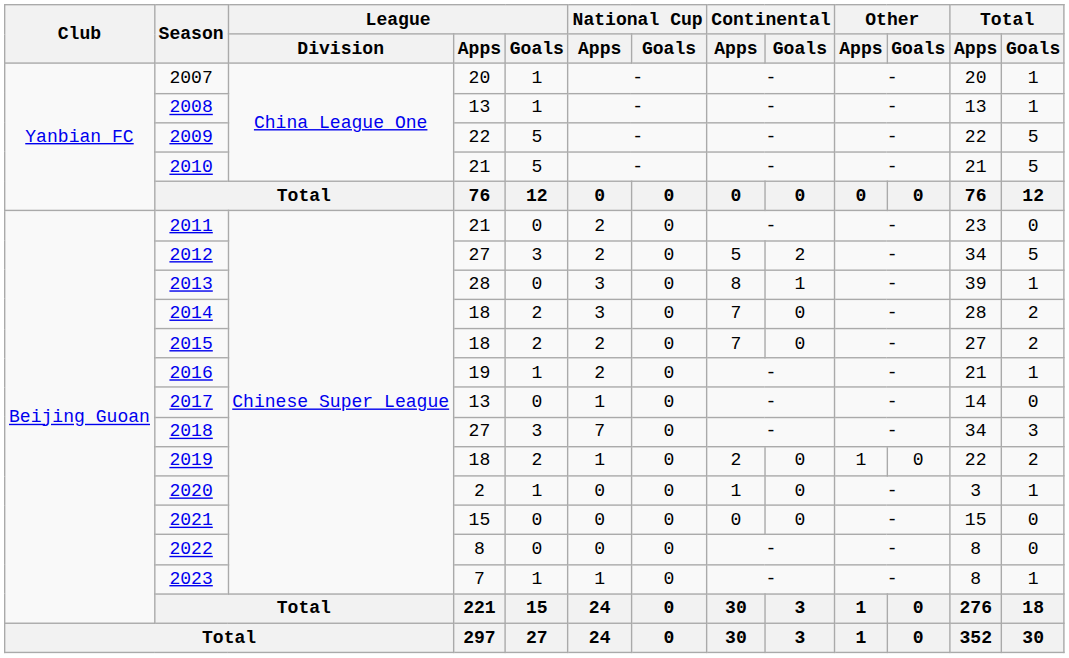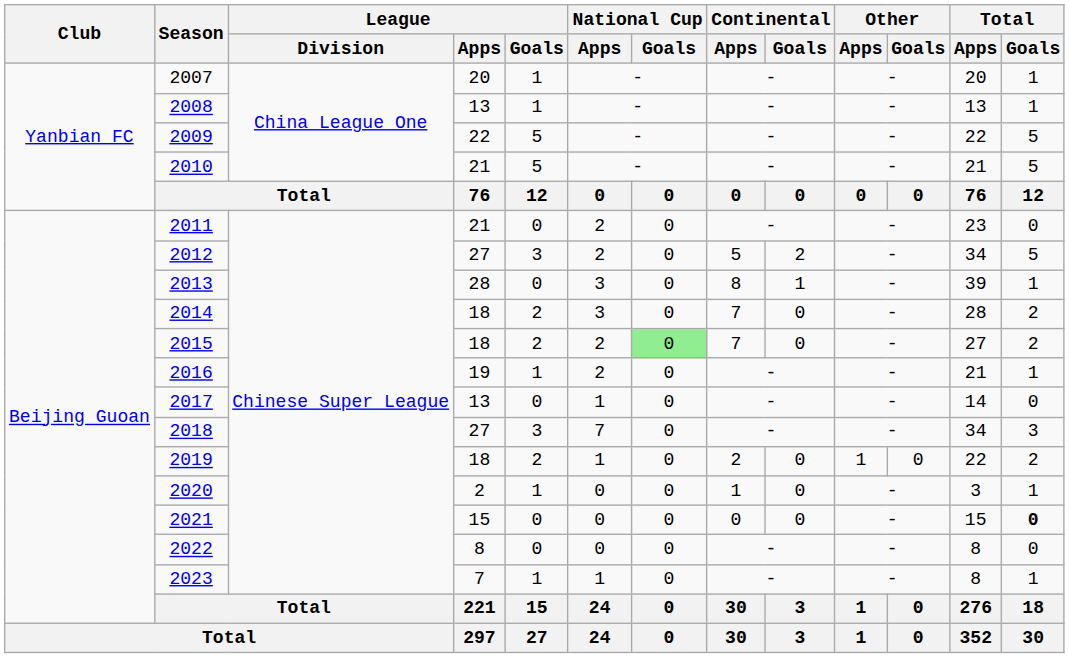(669, 343) no background -> (669, 343) lightgreen background
(1033, 520) normal -> (1033, 520) bold
